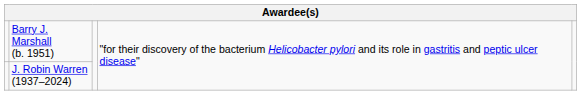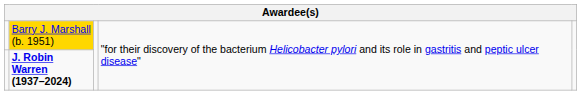(33, 41) no background -> (51, 35) gold background
(50, 76) normal -> (42, 70) bold
